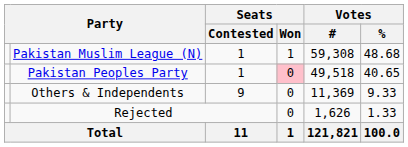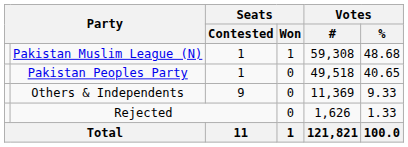(290, 73) pink background -> (290, 73) no background
